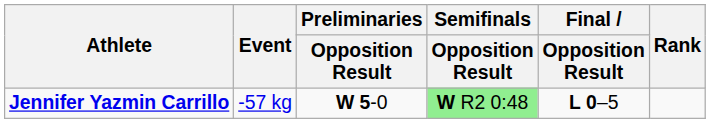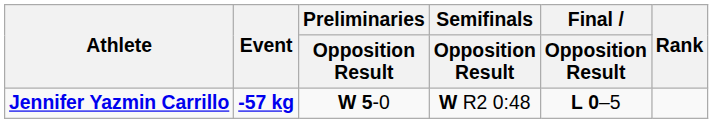(265, 103) normal -> (266, 103) bold
(483, 103) lightgreen background -> (485, 103) no background
